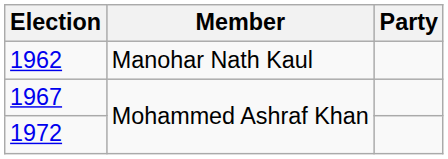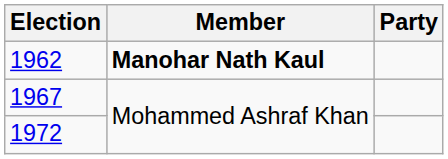(212, 60) normal -> (218, 60) bold
